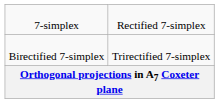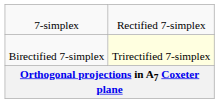(161, 56) no background -> (161, 56) lightyellow background
